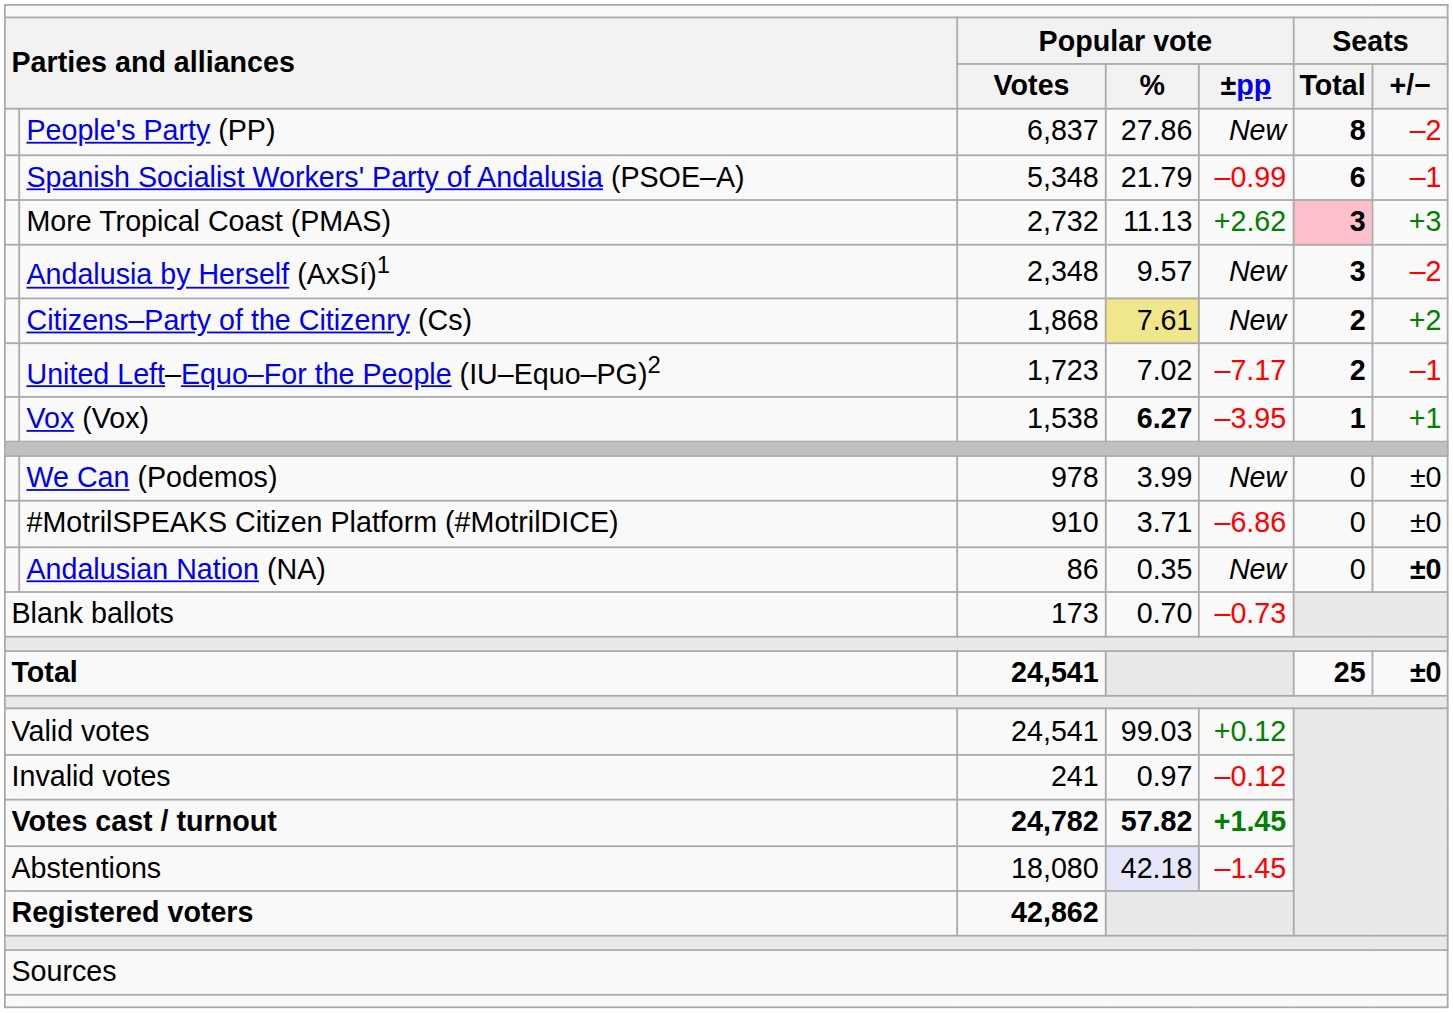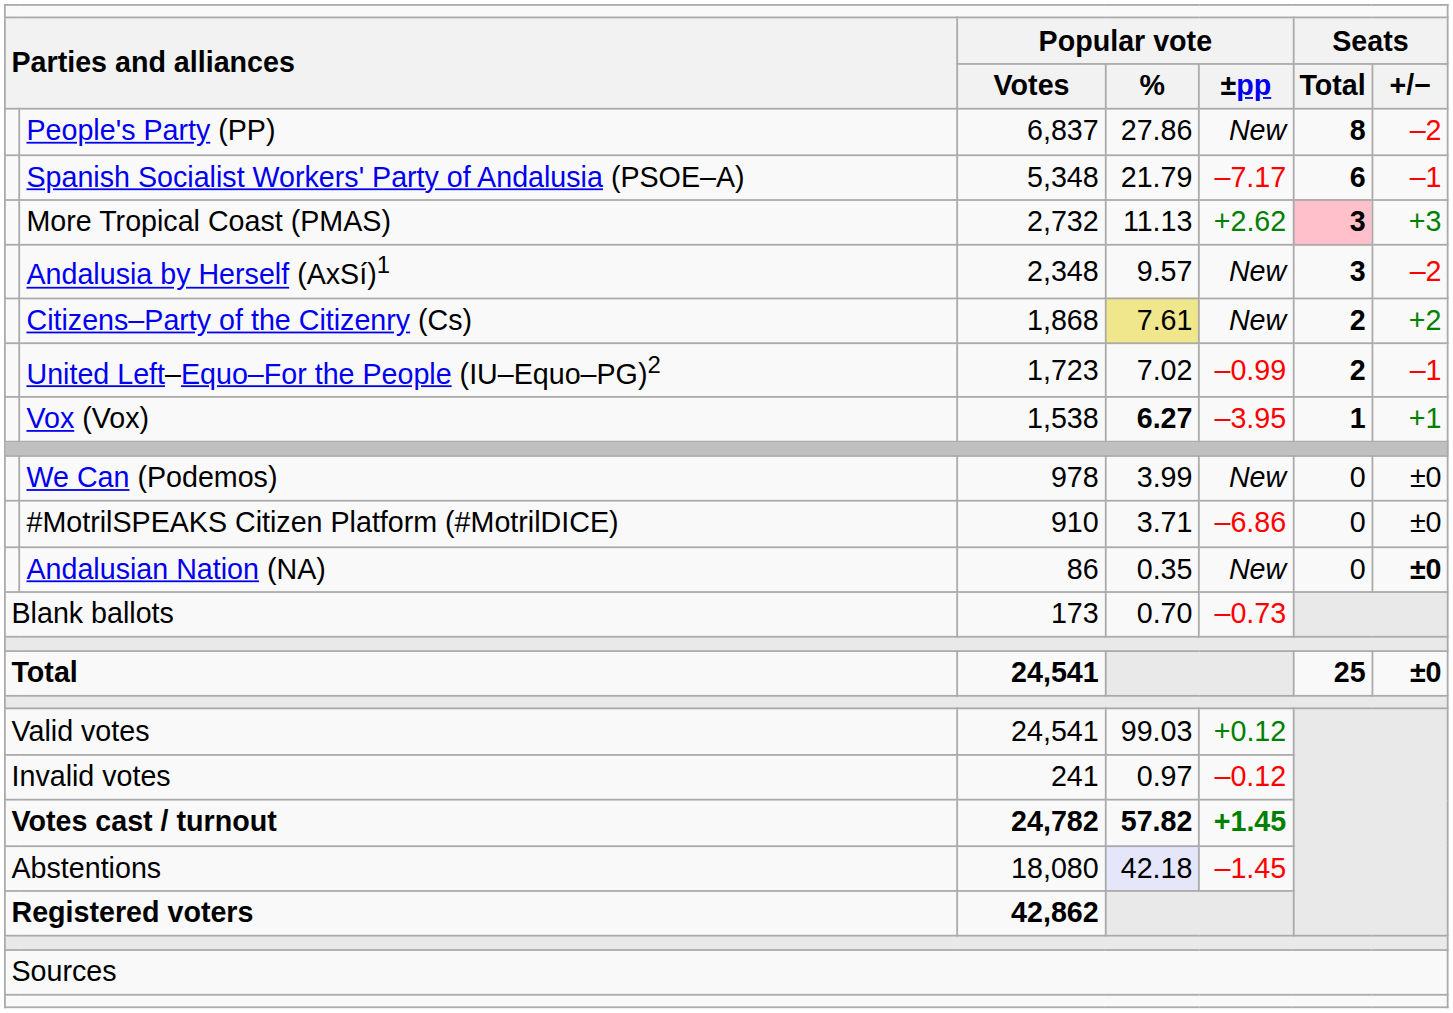(1250, 176) –0.99 -> (1250, 176) –7.17
(1250, 369) –7.17 -> (1250, 369) –0.99
